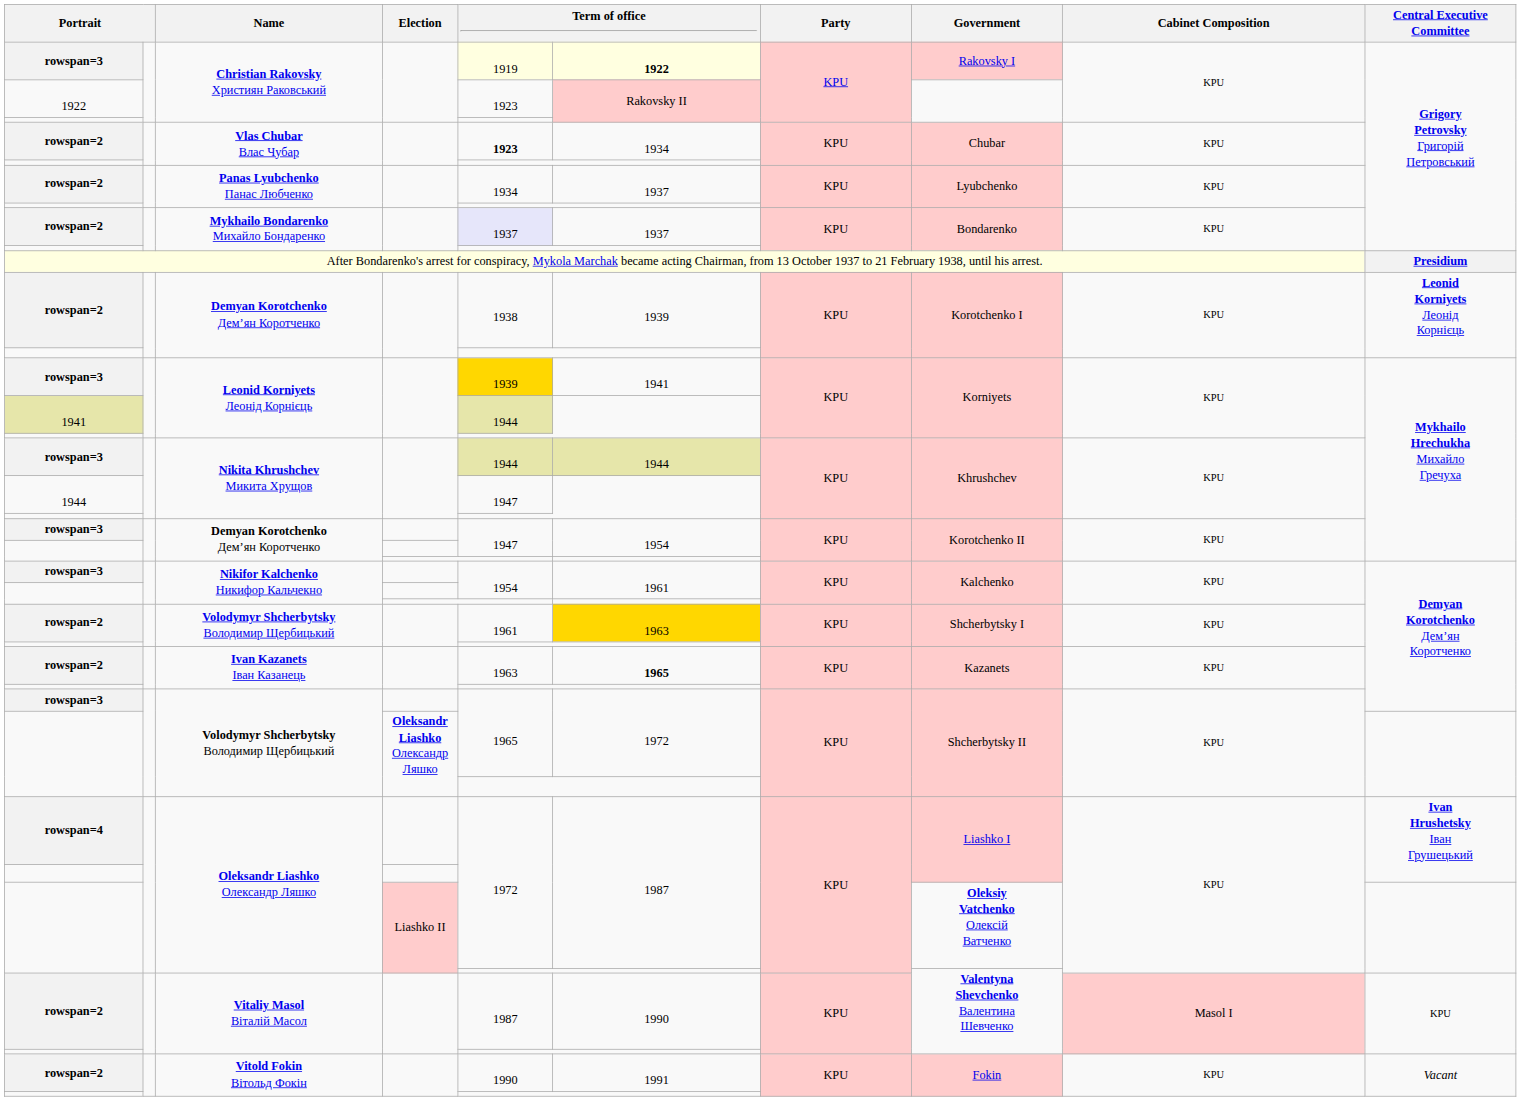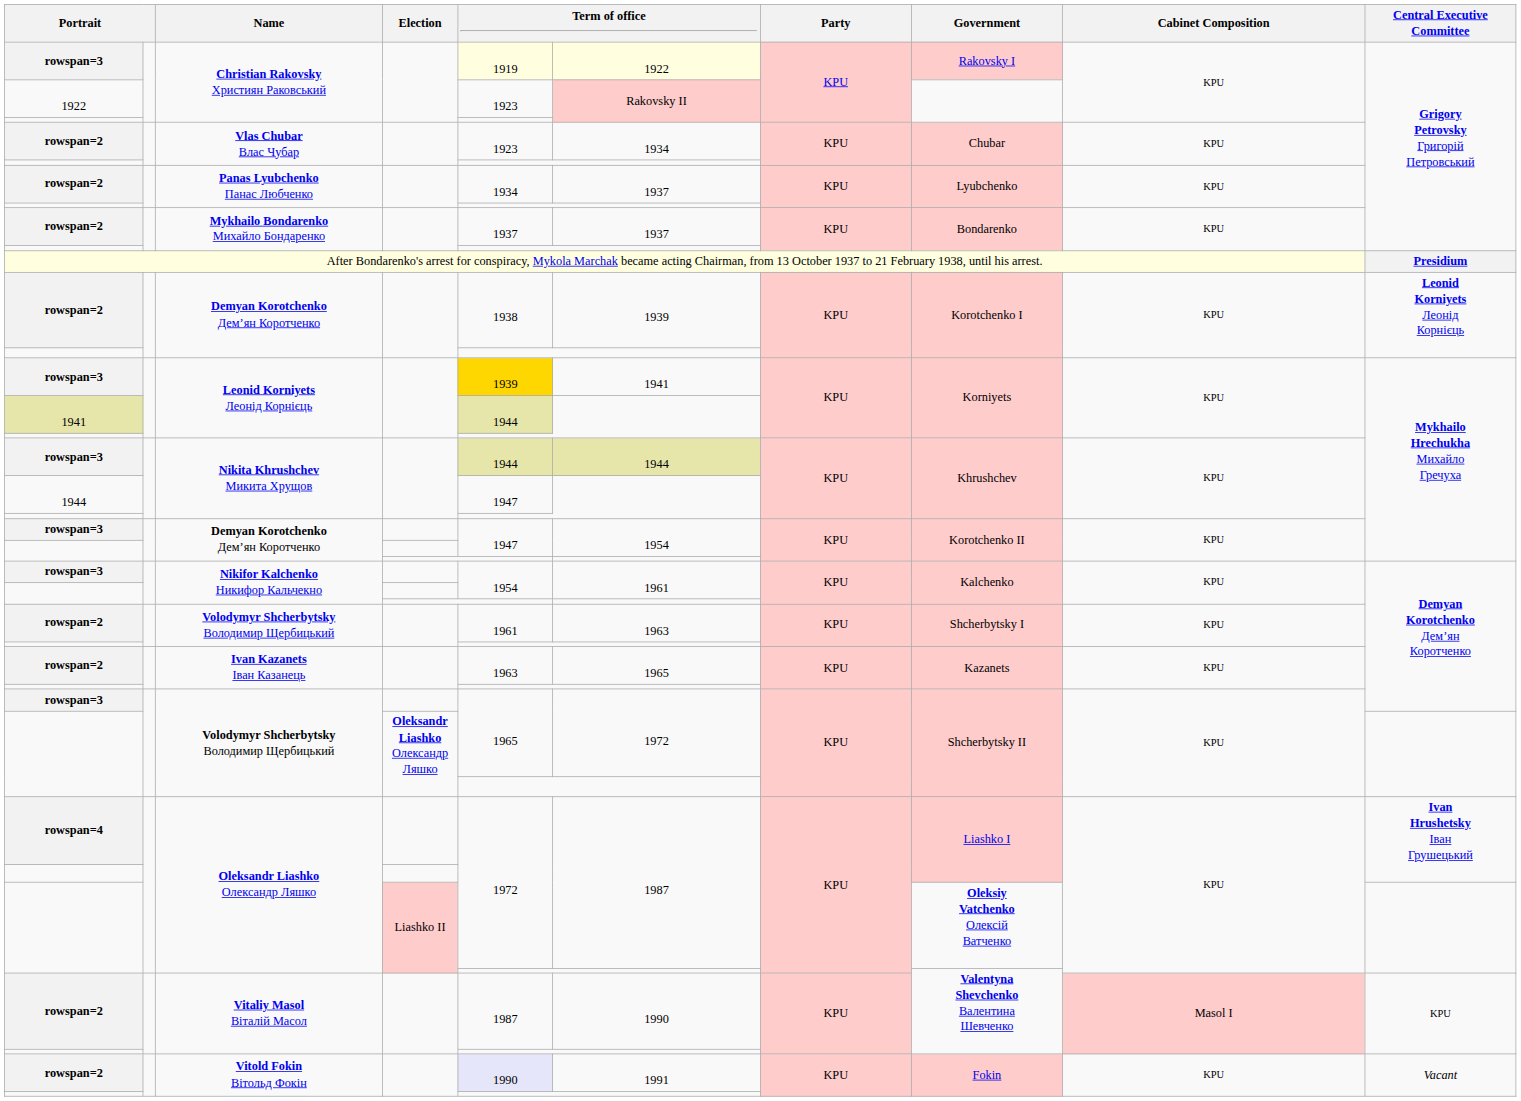(656, 68) bold -> (656, 68) normal
(505, 149) bold -> (505, 149) normal
(505, 234) lavender background -> (505, 234) no background
(656, 630) gold background -> (656, 630) no background
(656, 673) bold -> (656, 673) normal
(505, 1080) no background -> (505, 1080) lavender background
